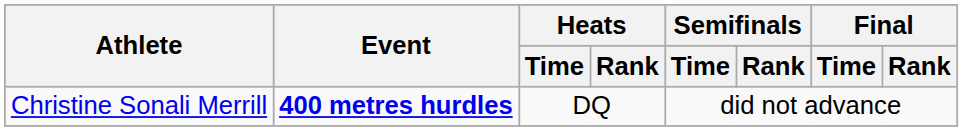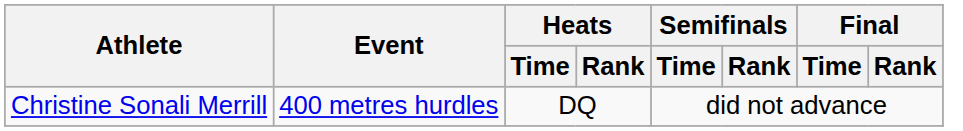(396, 107) bold -> (389, 107) normal
